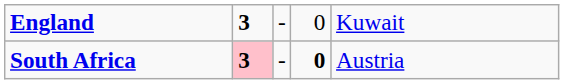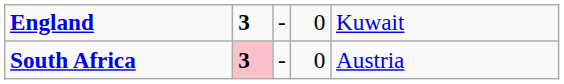(320, 59) bold -> (320, 59) normal
